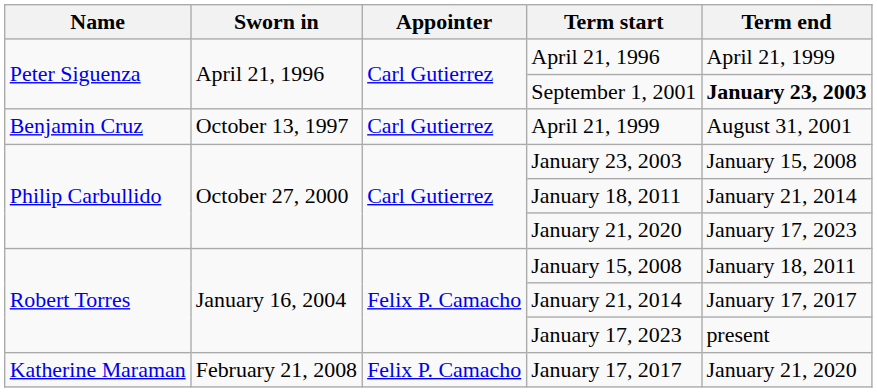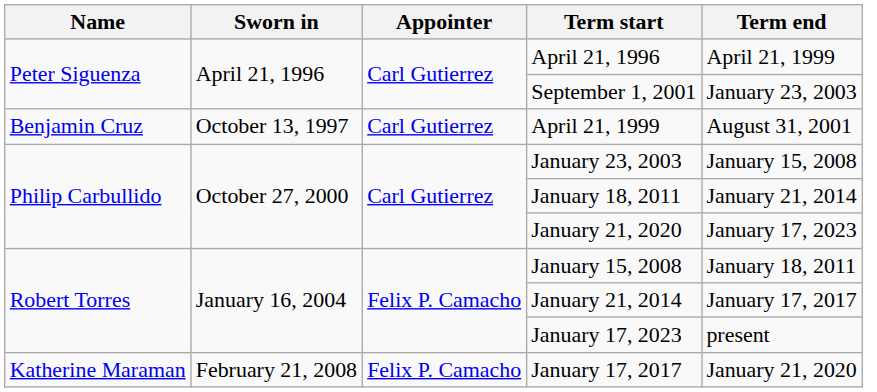(786, 91) bold -> (782, 91) normal
